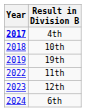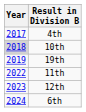(16, 34) bold -> (16, 34) normal
(16, 47) no background -> (16, 47) lightgrey background
